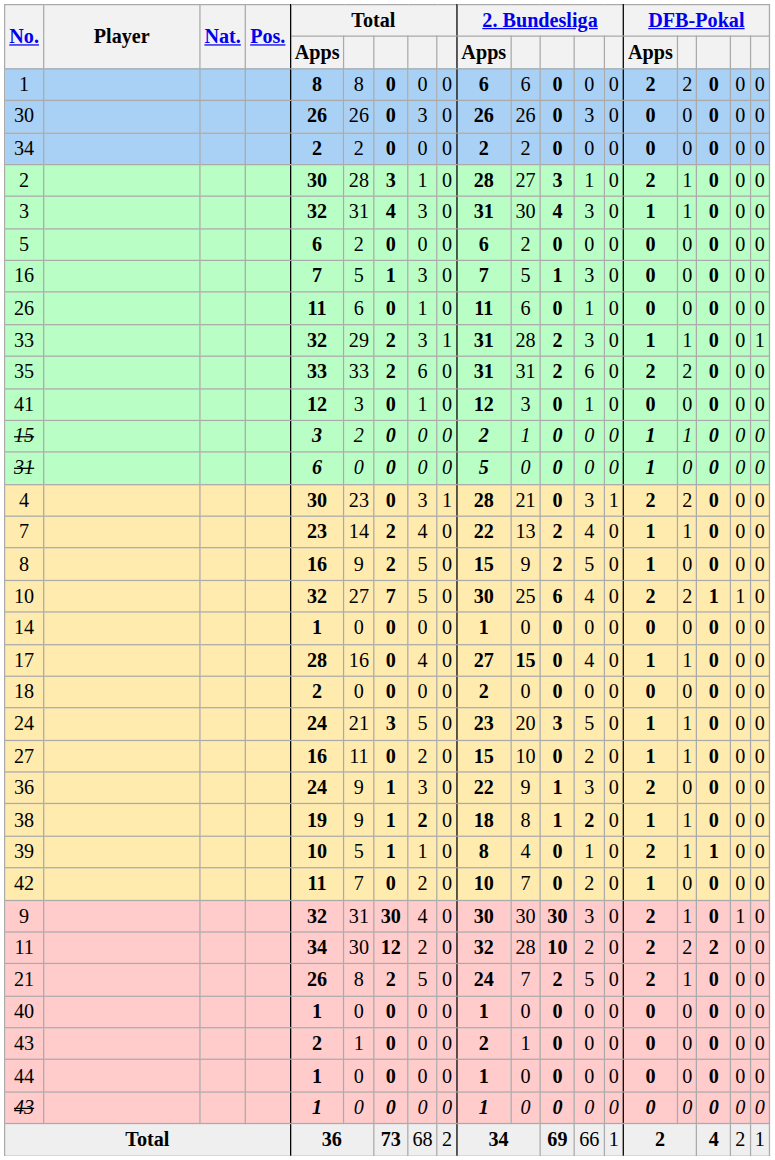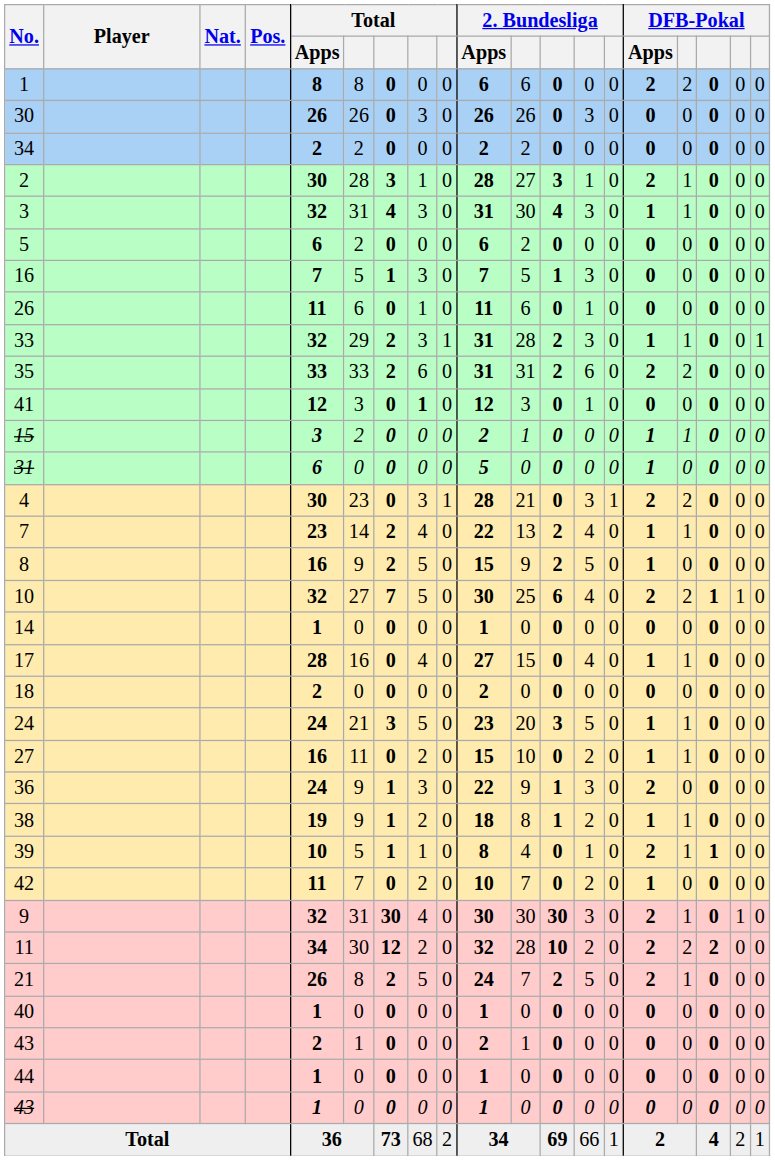(423, 404) normal -> (423, 404) bold
(526, 659) bold -> (526, 659) normal
(423, 819) bold -> (423, 819) normal
(589, 819) bold -> (589, 819) normal
